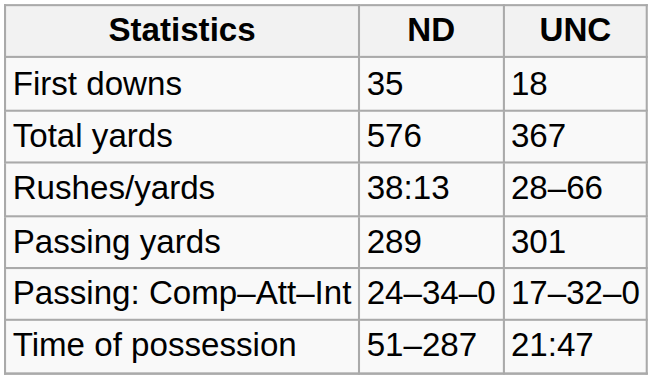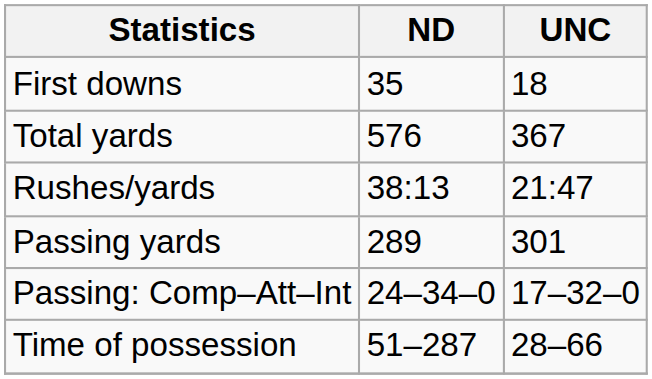(557, 188) 28–66 -> (552, 188) 21:47
(552, 346) 21:47 -> (557, 346) 28–66
